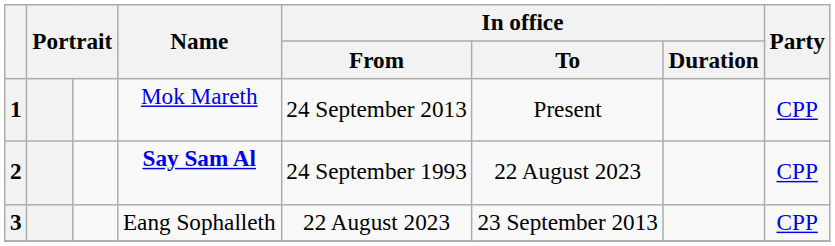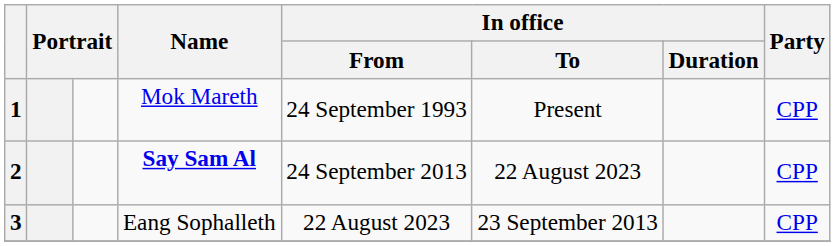(377, 109) 24 September 2013 -> (377, 109) 24 September 1993
(377, 172) 24 September 1993 -> (377, 172) 24 September 2013
